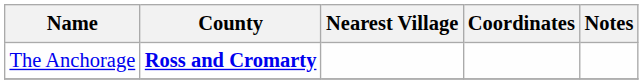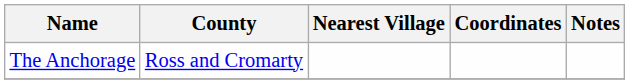(231, 60) bold -> (224, 60) normal
